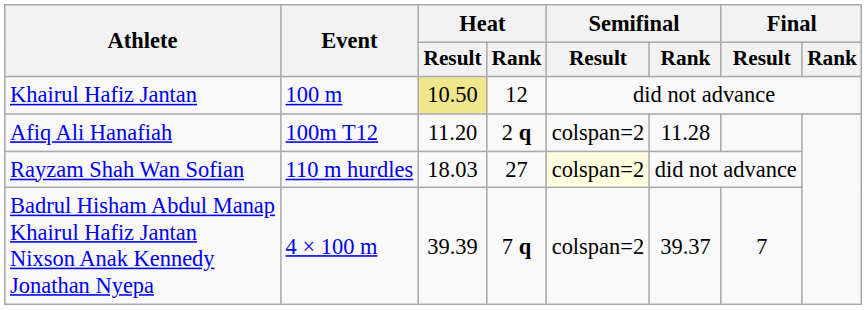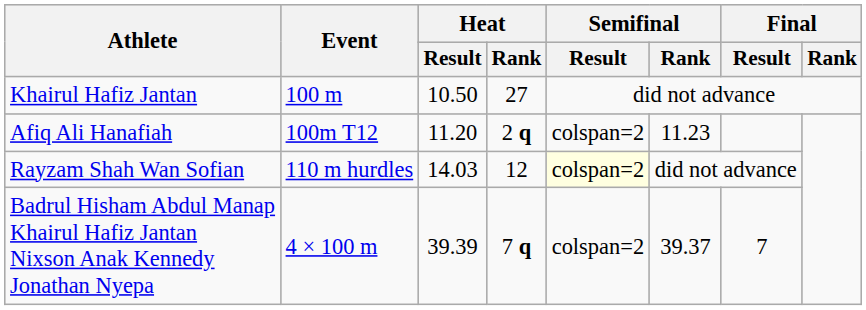(453, 95) khaki background -> (453, 95) no background
(516, 95) 12 -> (516, 95) 27
(685, 132) 11.28 -> (685, 132) 11.23
(453, 169) 18.03 -> (453, 169) 14.03
(516, 169) 27 -> (516, 169) 12
